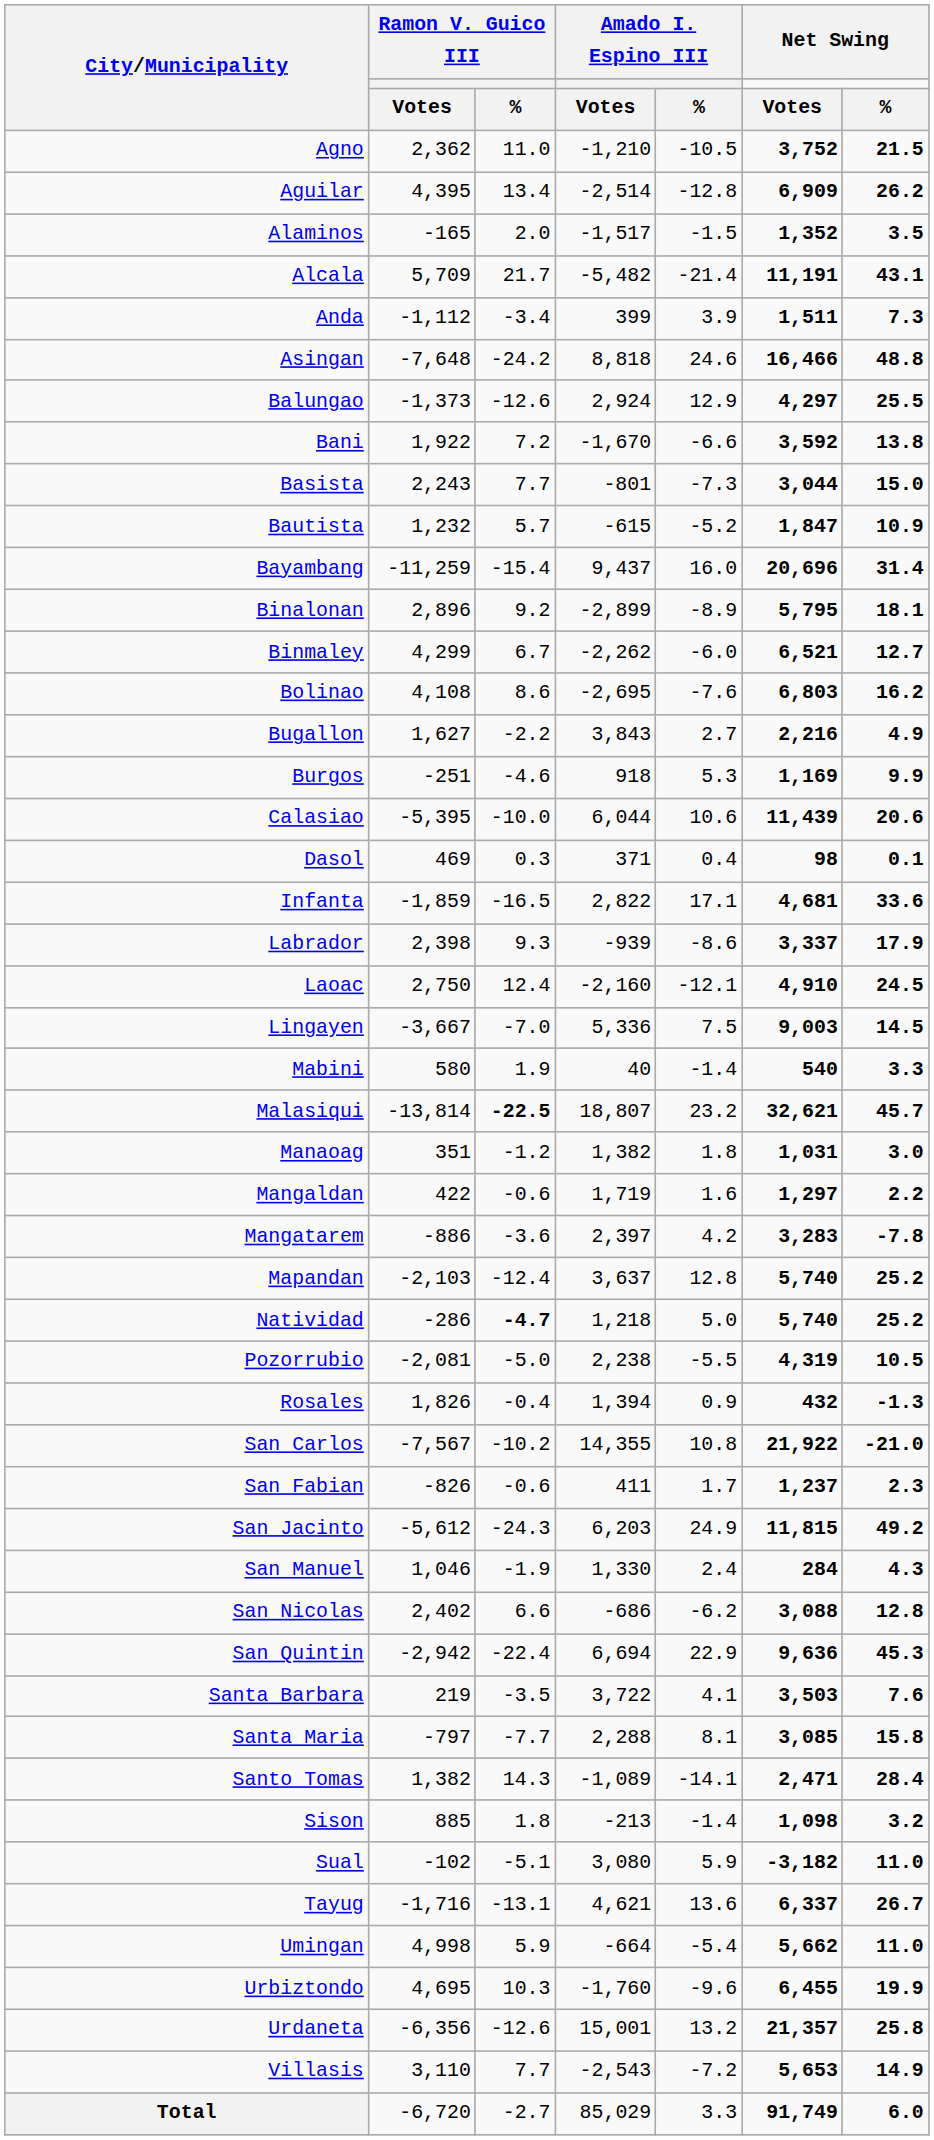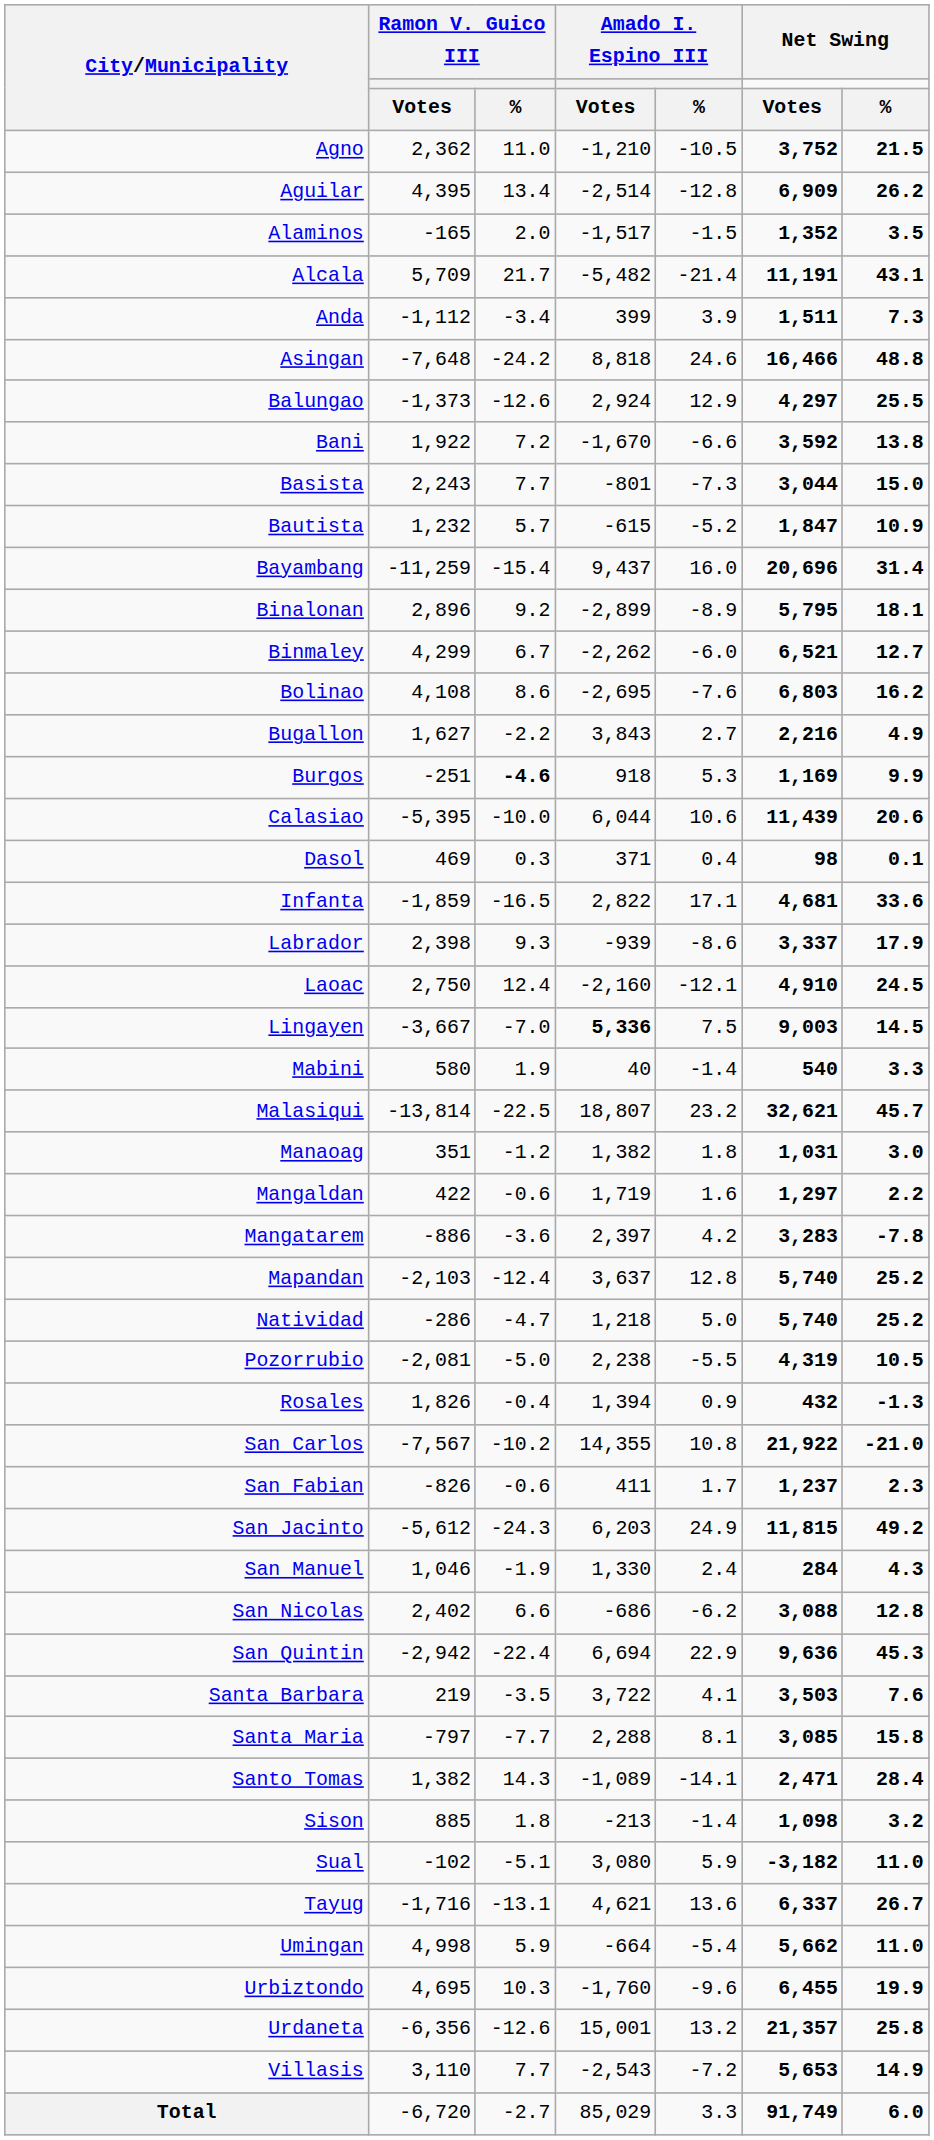(527, 778) normal -> (527, 778) bold
(621, 1028) normal -> (621, 1028) bold
(521, 1112) bold -> (521, 1112) normal
(527, 1321) bold -> (527, 1321) normal
